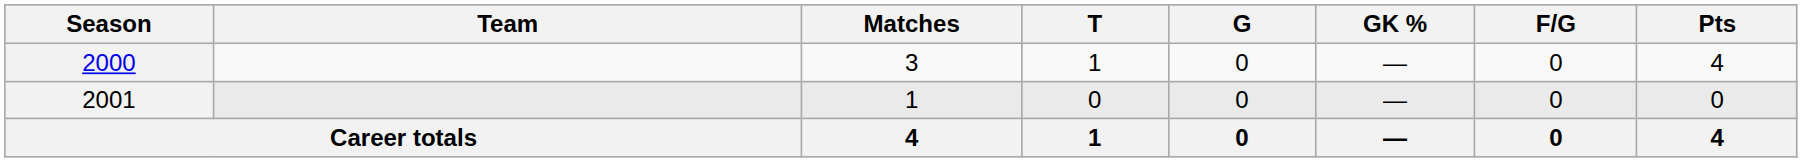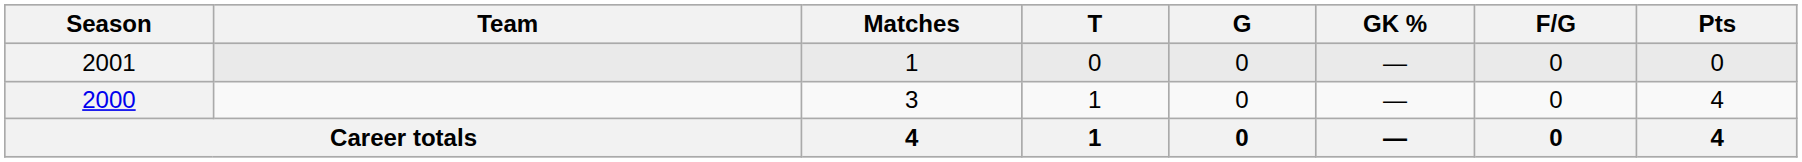rows swapped: (109, 62) <-> (109, 100)
